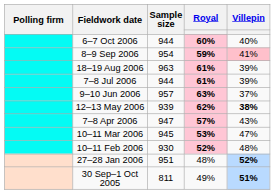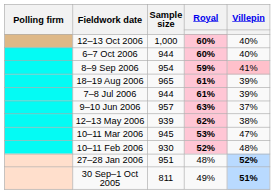+ row: (110, 41)
(166, 68) 963 -> (166, 81) 965
(249, 108) bold -> (249, 121) normal
- row: (110, 121)
